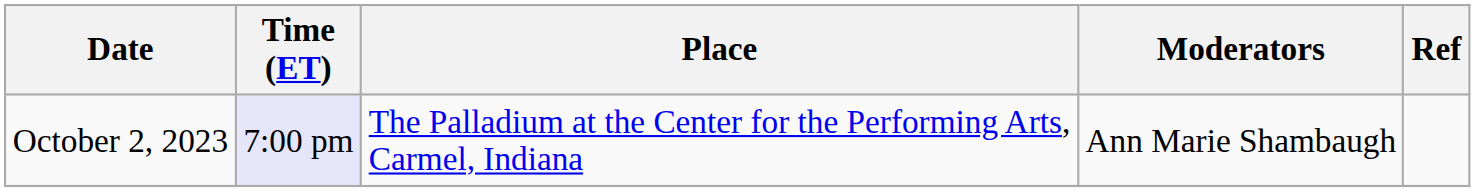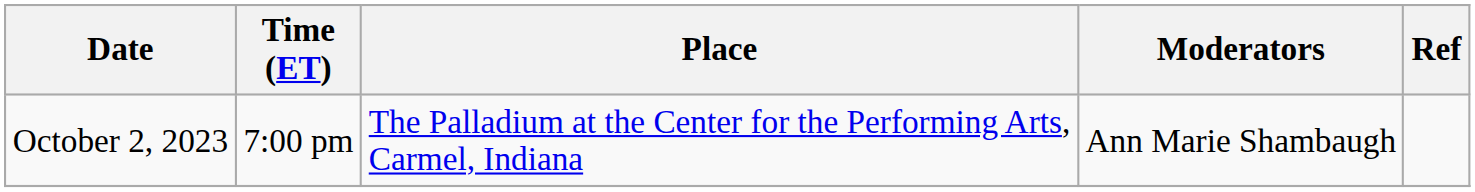(298, 139) lavender background -> (298, 139) no background
